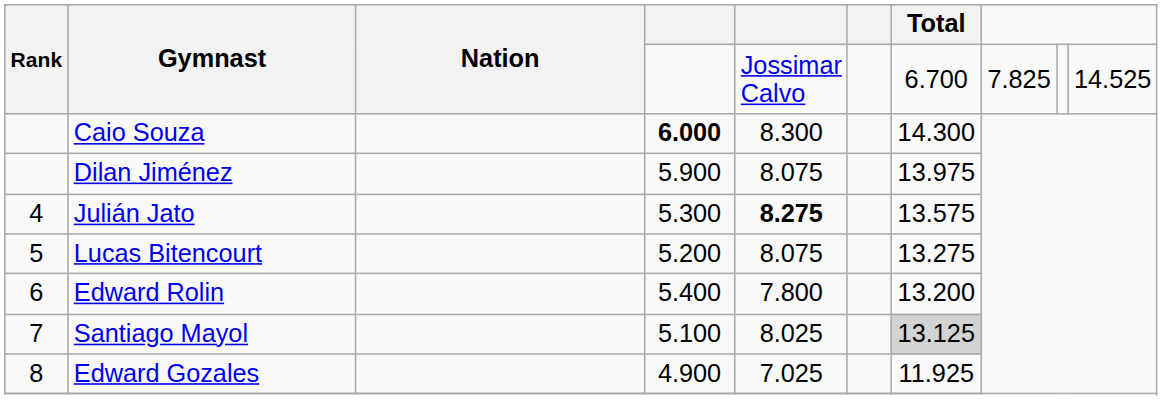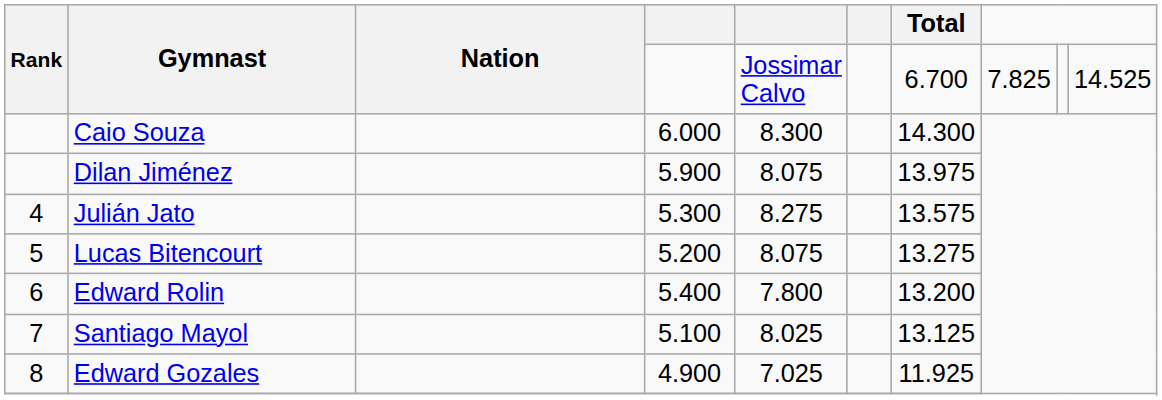(690, 133) bold -> (690, 133) normal
(791, 213) bold -> (791, 213) normal
(936, 333) lightgrey background -> (936, 333) no background
